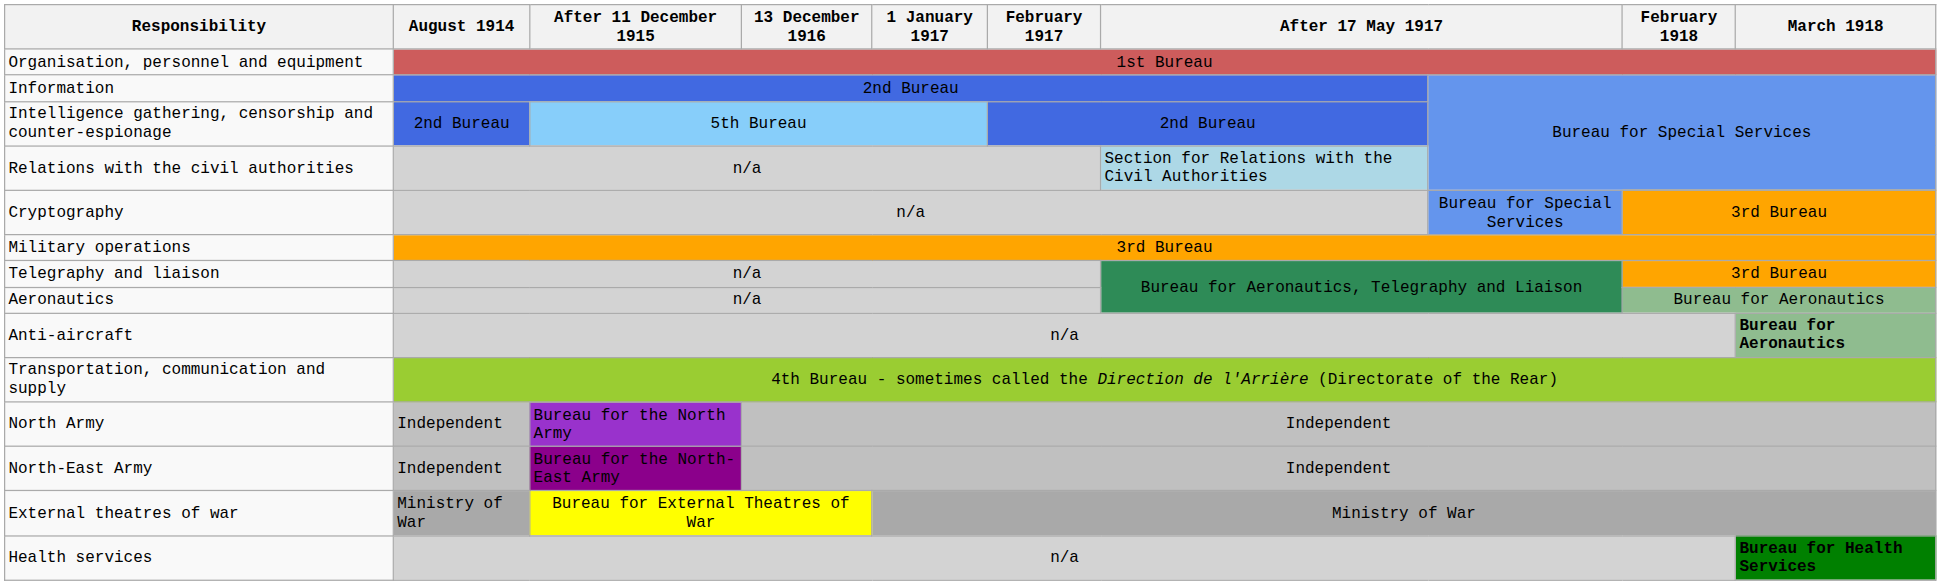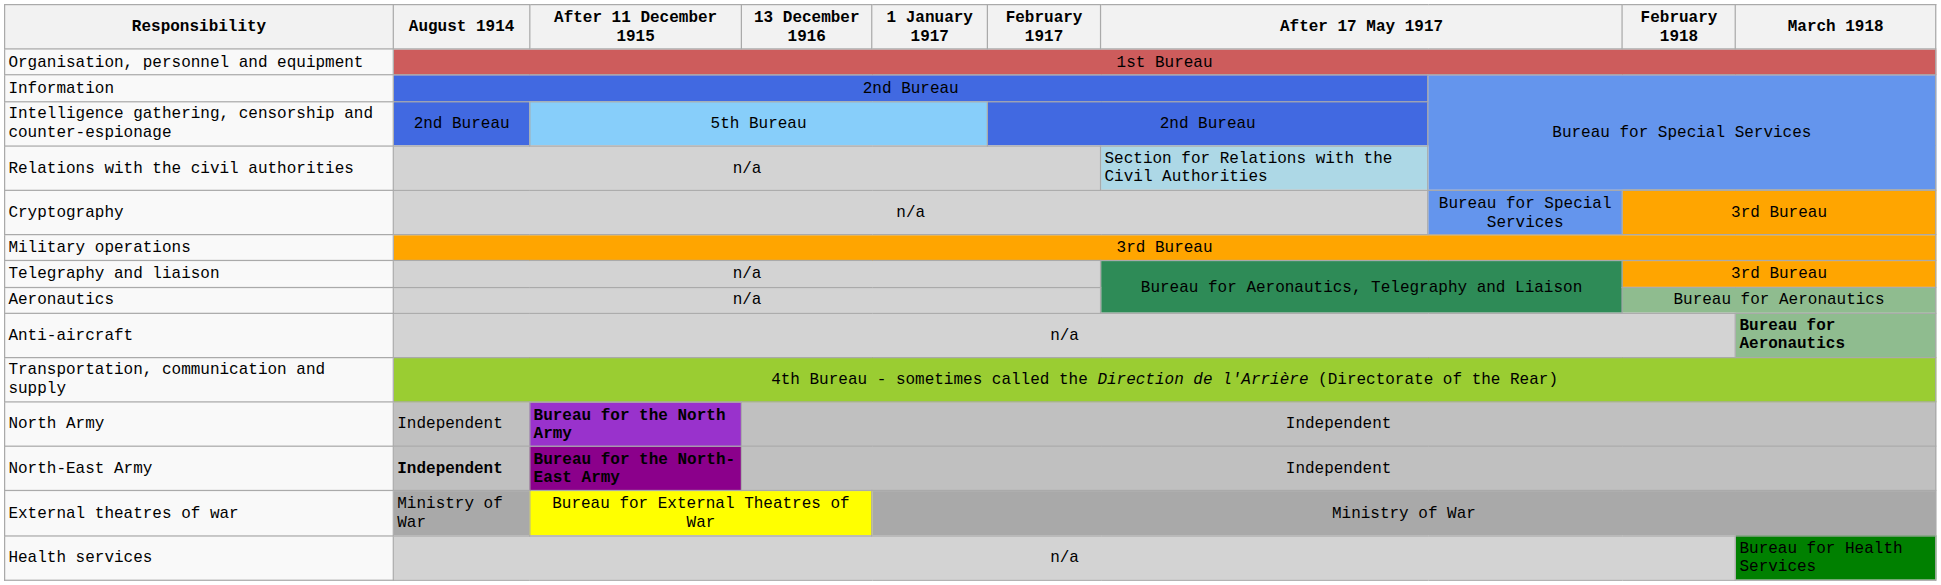(630, 424) normal -> (630, 424) bold
(450, 469) normal -> (450, 469) bold
(634, 469) normal -> (634, 469) bold
(1821, 558) bold -> (1821, 558) normal
